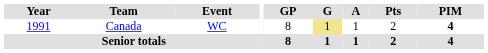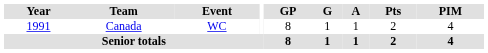(327, 26) khaki background -> (327, 26) no background
(450, 26) bold -> (450, 26) normal
